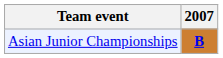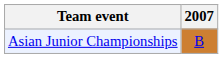(199, 41) bold -> (199, 41) normal
